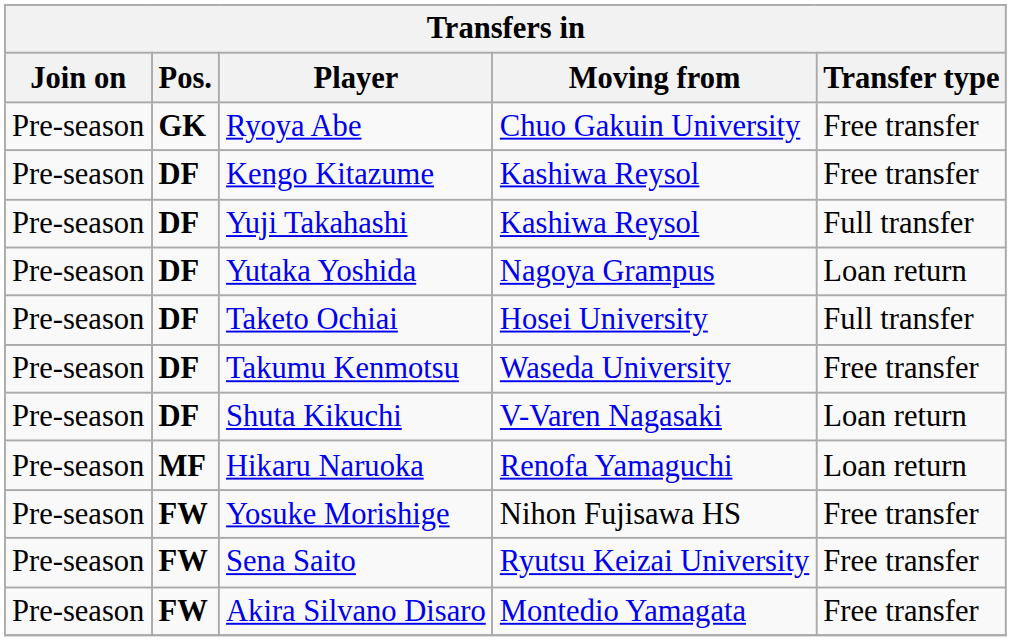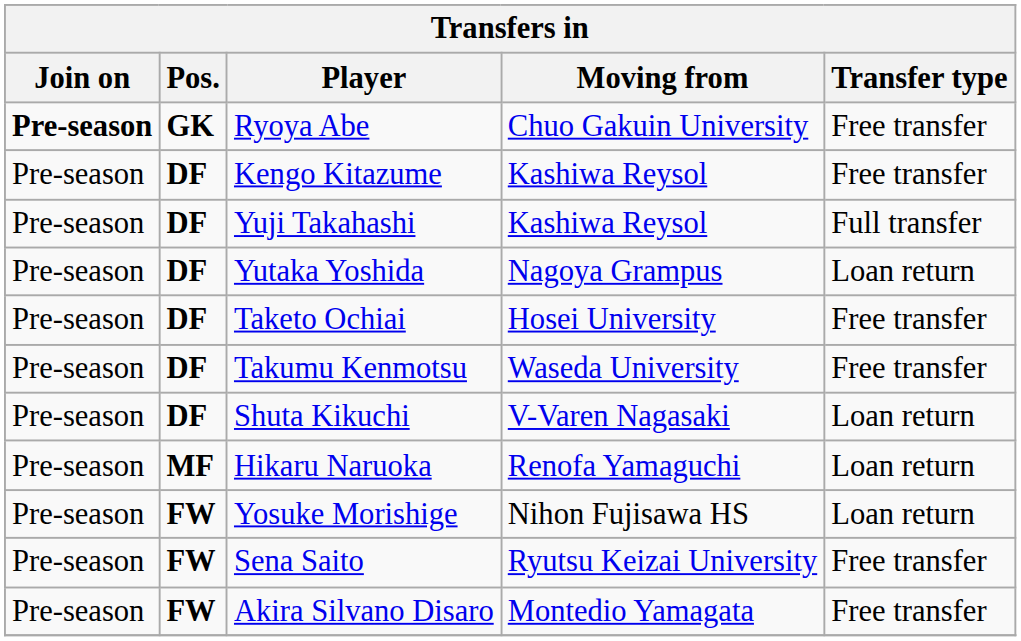(78, 125) normal -> (82, 125) bold
(898, 319) Full transfer -> (909, 319) Free transfer
(901, 513) Free transfer -> (903, 513) Loan return
